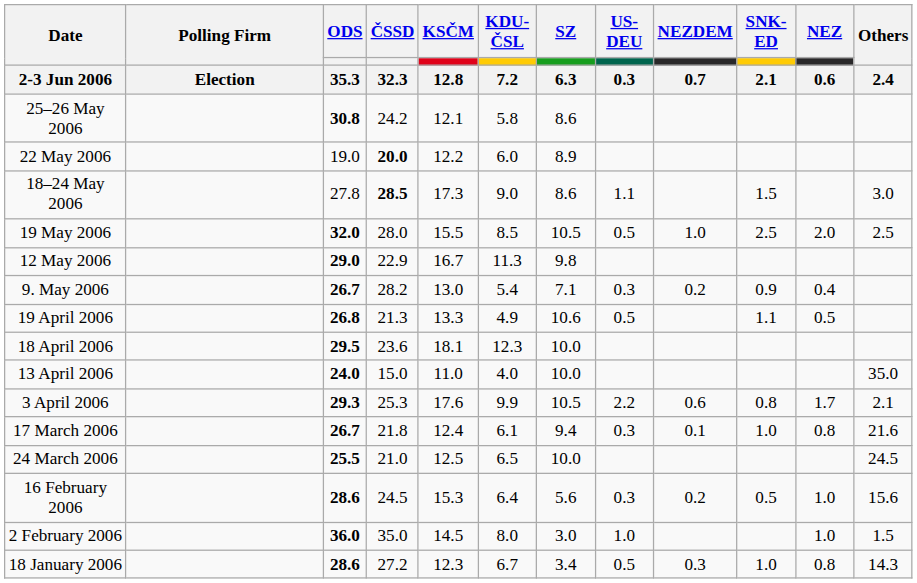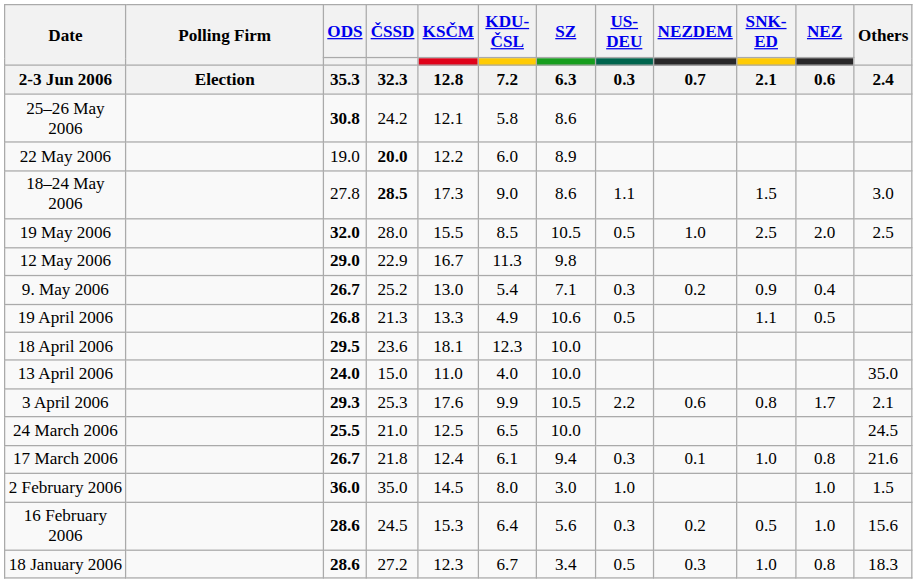(393, 289) 28.2 -> (393, 289) 25.2
rows swapped: (65, 458) <-> (65, 430)
rows swapped: (65, 497) <-> (65, 535)
(883, 563) 14.3 -> (883, 563) 18.3
